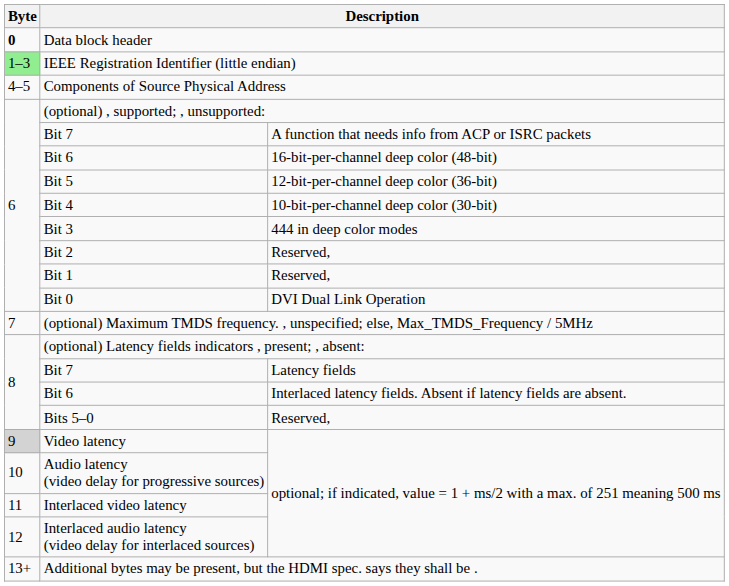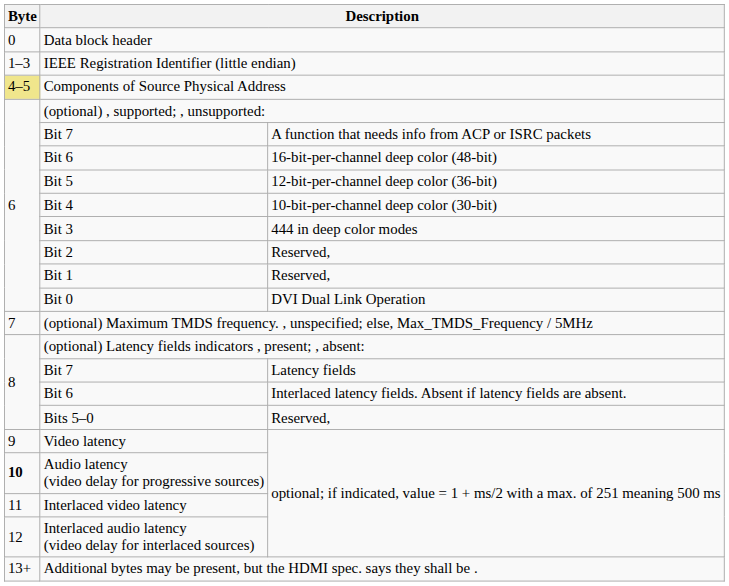(12, 39) bold -> (12, 39) normal
(19, 63) lightgreen background -> (19, 63) no background
(19, 87) no background -> (19, 87) khaki background
(12, 441) lightgrey background -> (12, 441) no background
(15, 473) normal -> (15, 473) bold
